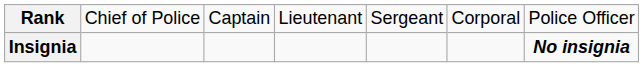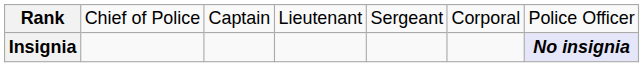(582, 47) no background -> (582, 47) lavender background
